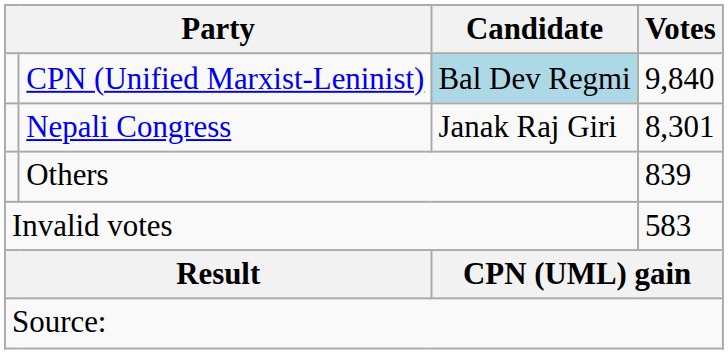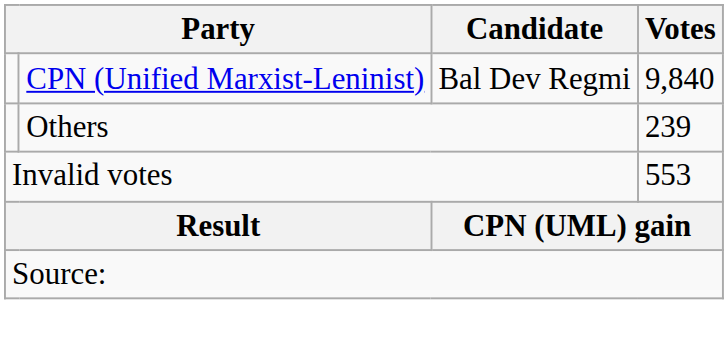(535, 77) lightblue background -> (535, 77) no background
- row: (129, 126)
(668, 175) 839 -> (668, 126) 239
(668, 224) 583 -> (668, 175) 553
